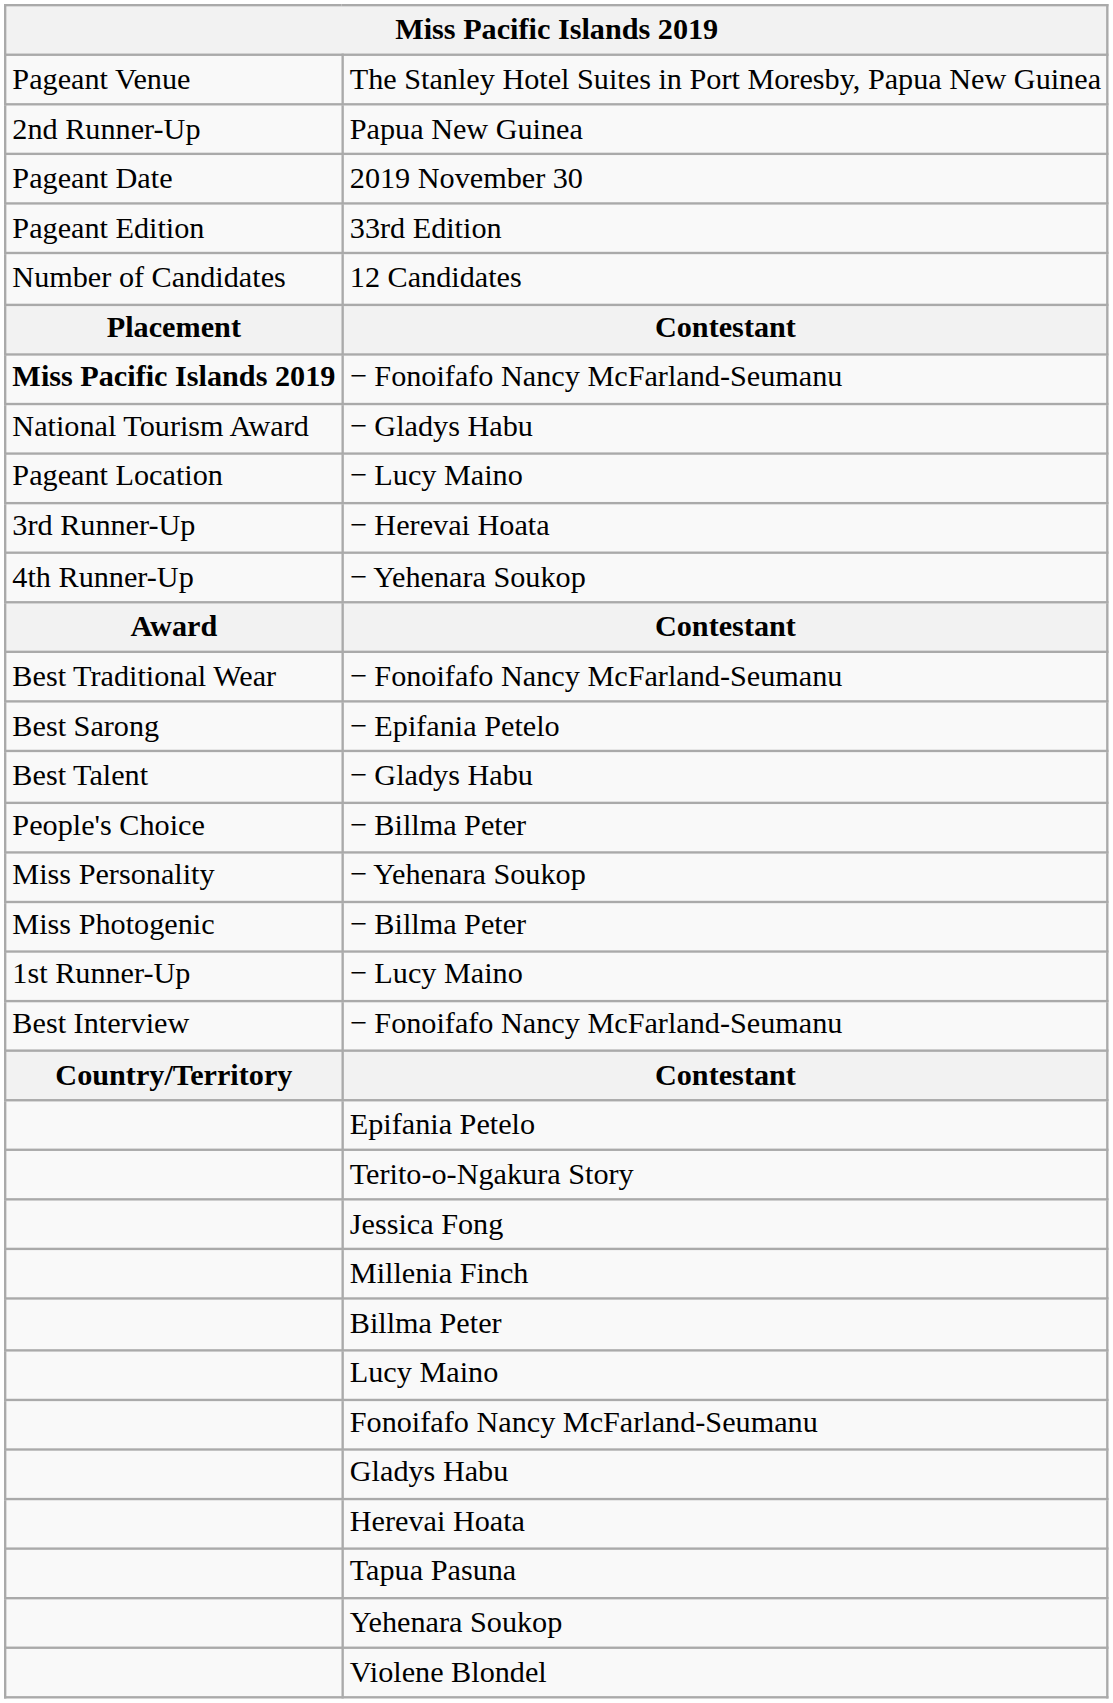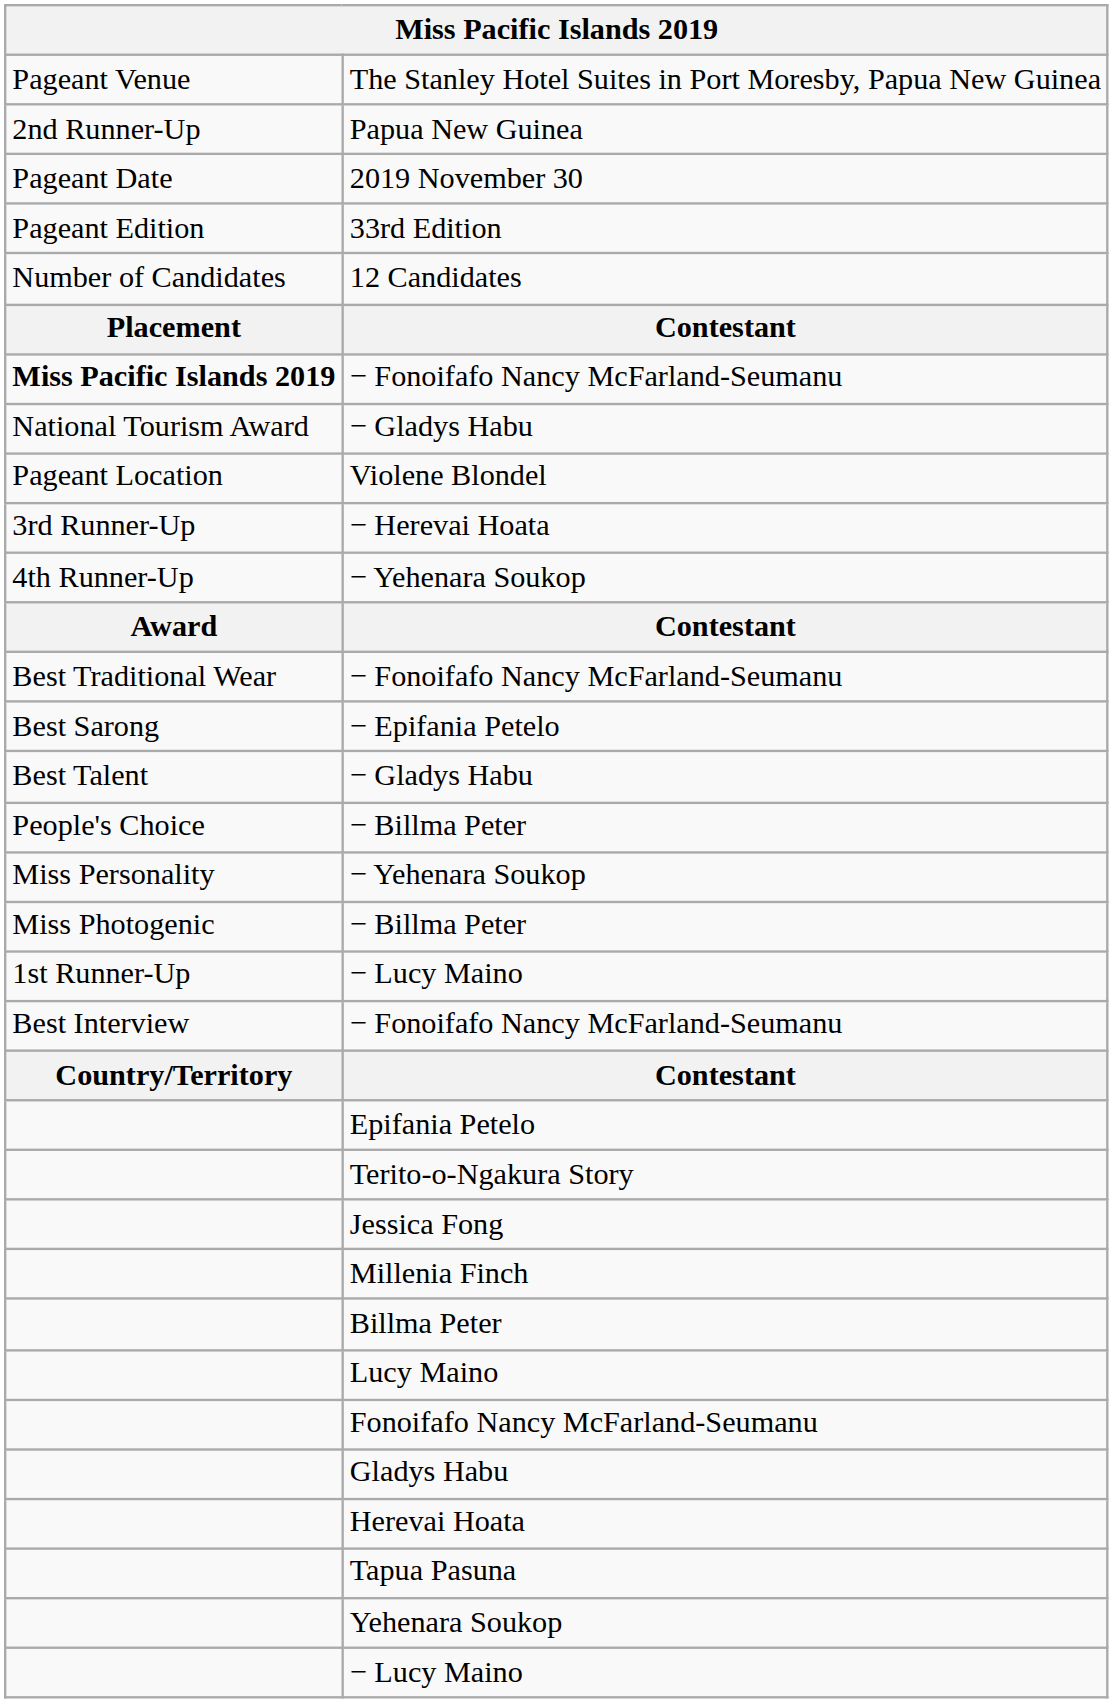(436, 477) − Lucy Maino -> (448, 477) Violene Blondel
(448, 1671) Violene Blondel -> (436, 1671) − Lucy Maino
